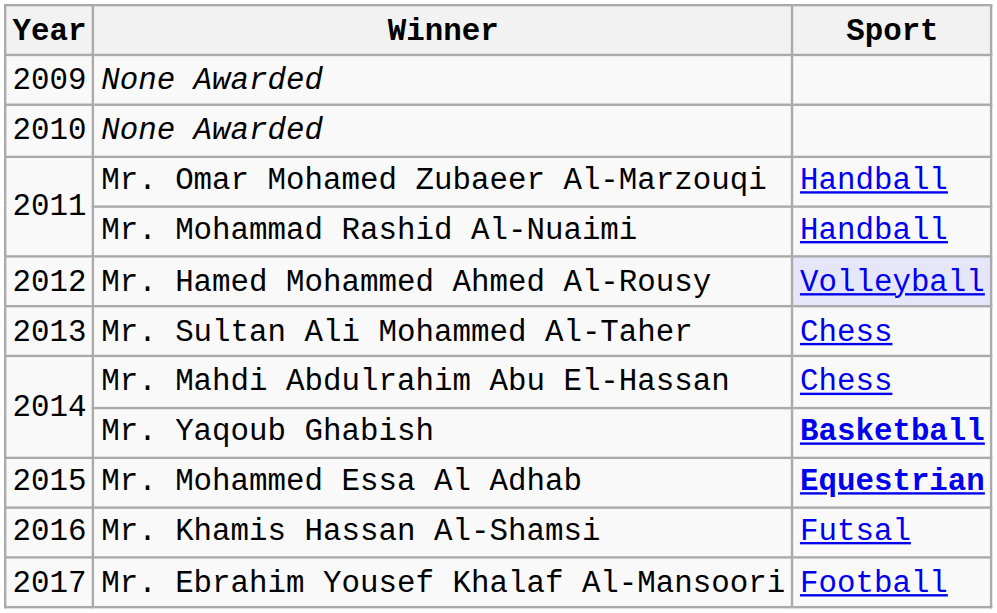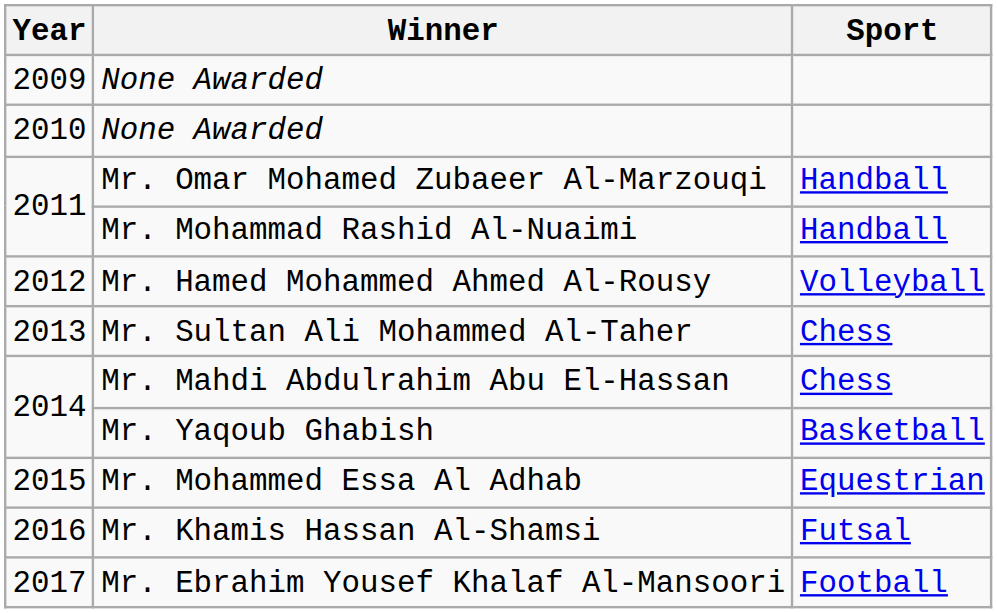(892, 281) lavender background -> (892, 281) no background
(892, 432) bold -> (892, 432) normal
(892, 482) bold -> (892, 482) normal
